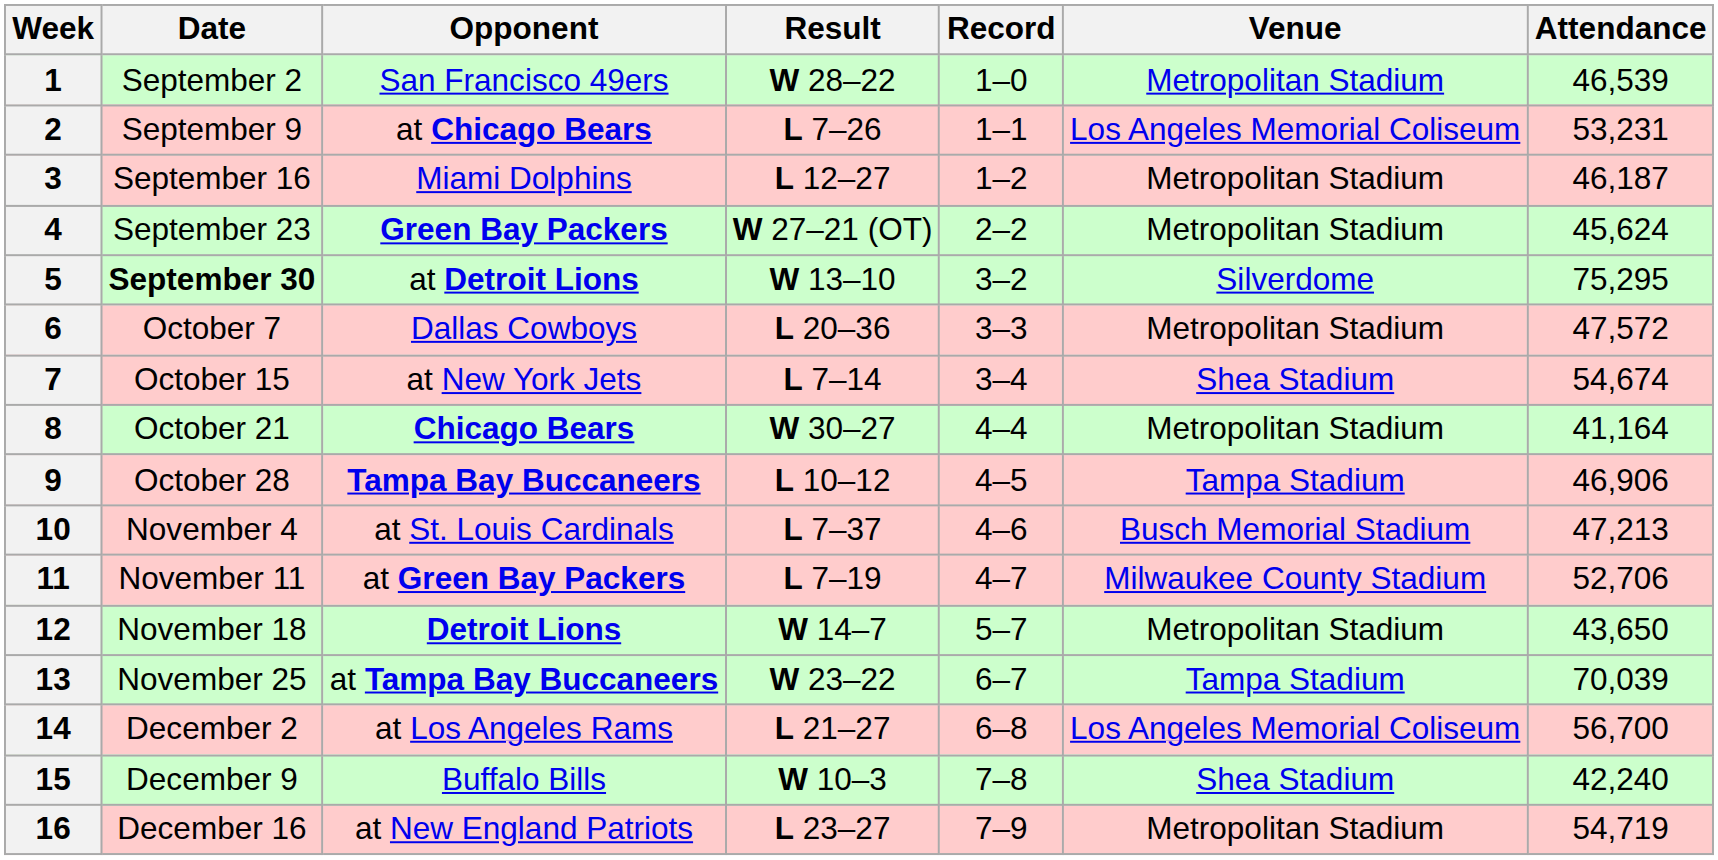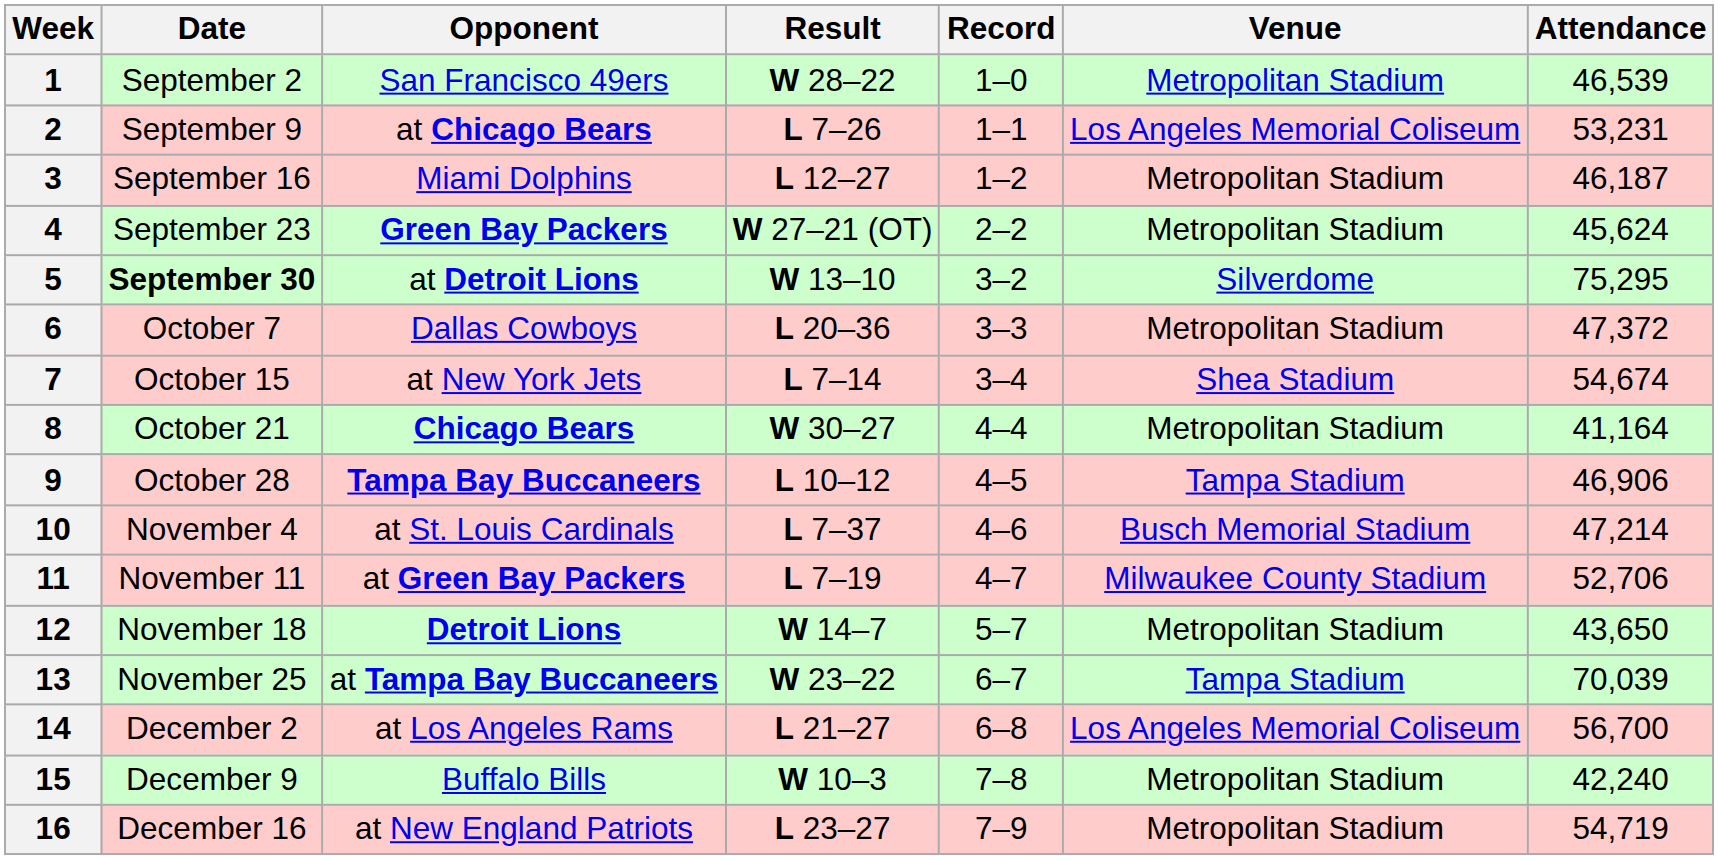(1621, 329) 47,572 -> (1621, 329) 47,372
(1621, 529) 47,213 -> (1621, 529) 47,214
(1295, 779) Shea Stadium -> (1295, 779) Metropolitan Stadium
